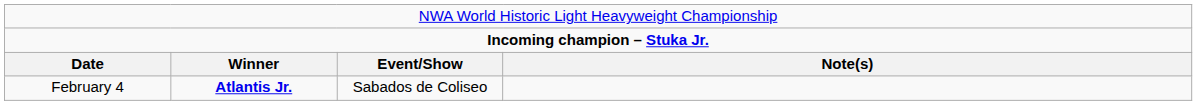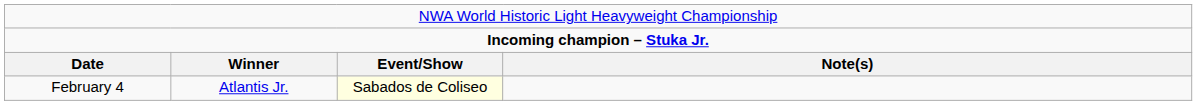(254, 87) bold -> (254, 87) normal
(420, 87) no background -> (420, 87) lightyellow background
